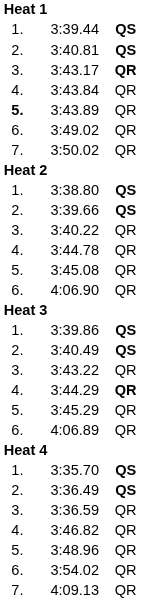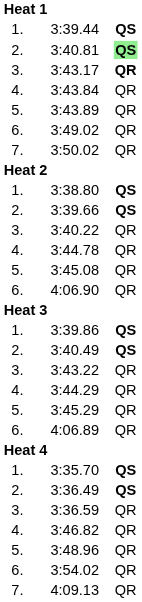(126, 50) no background -> (126, 50) lightgreen background
(17, 110) bold -> (17, 110) normal
(126, 390) bold -> (126, 390) normal
